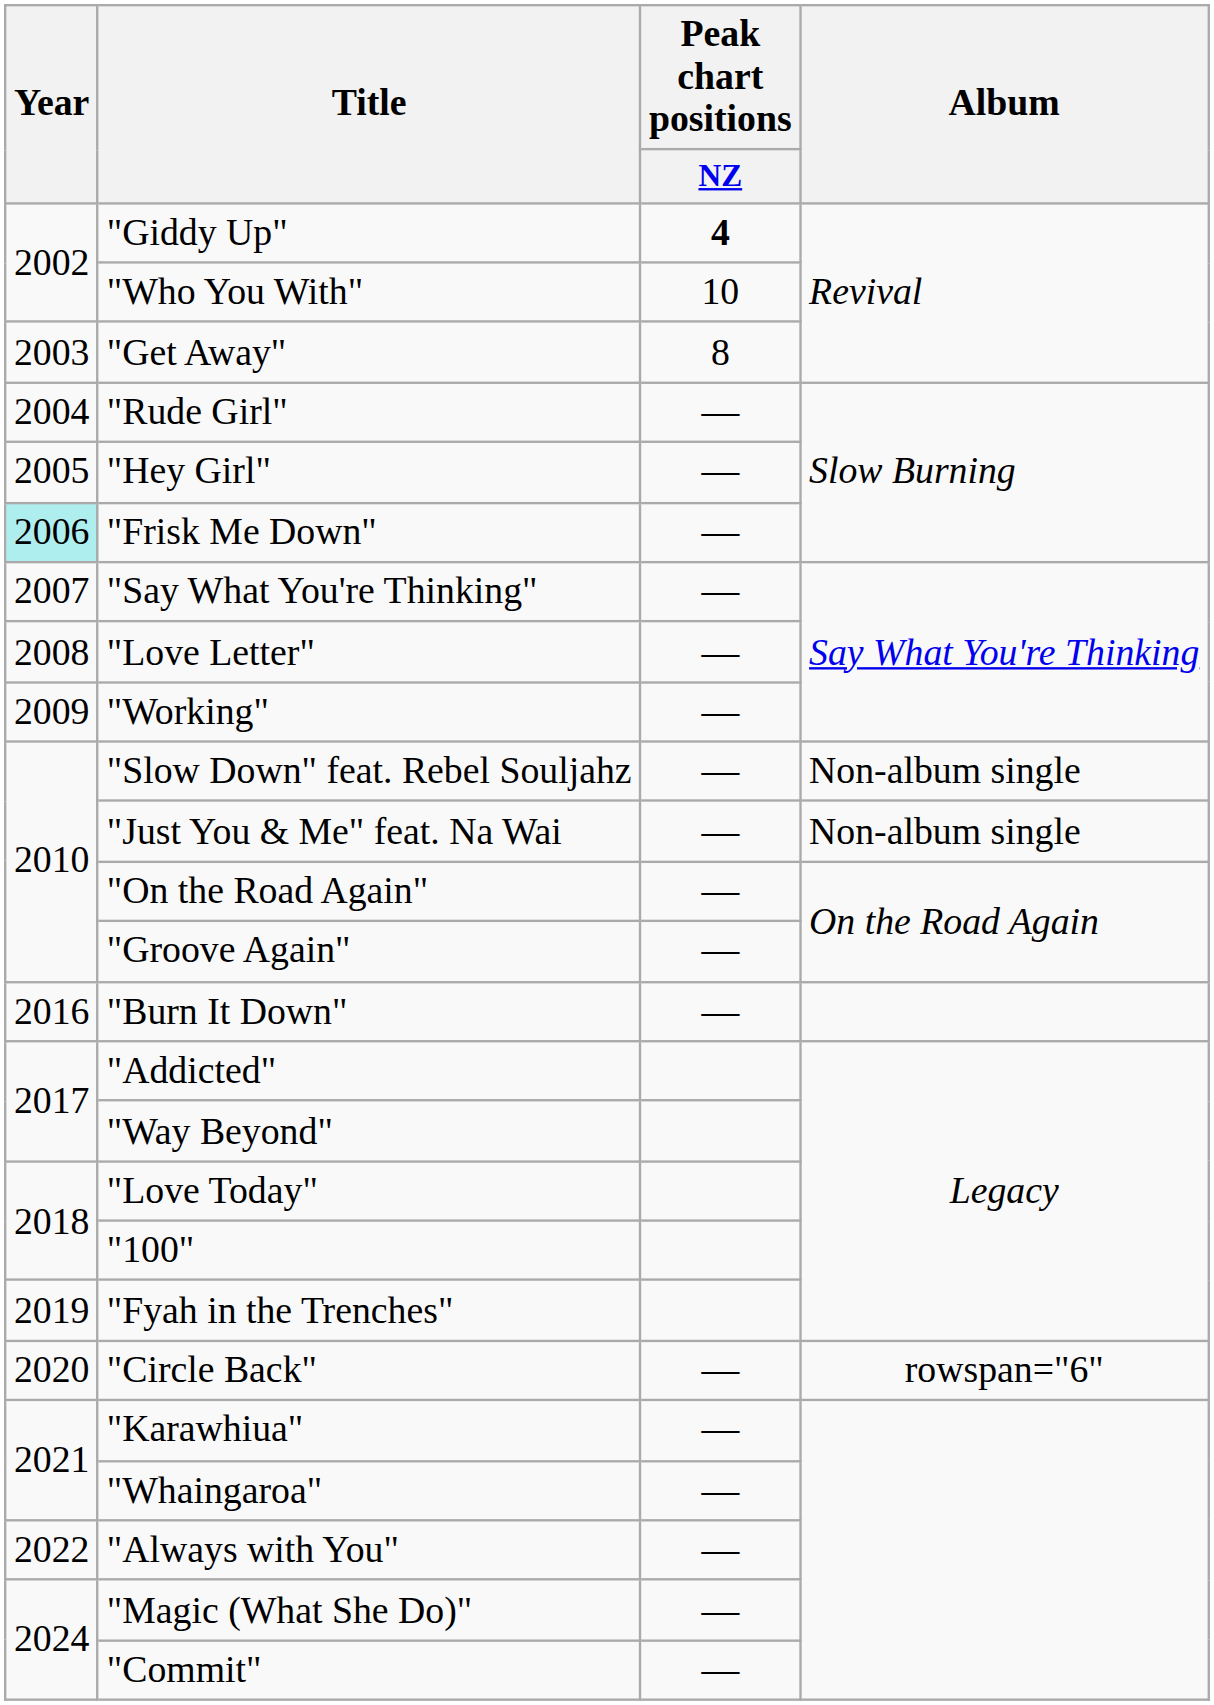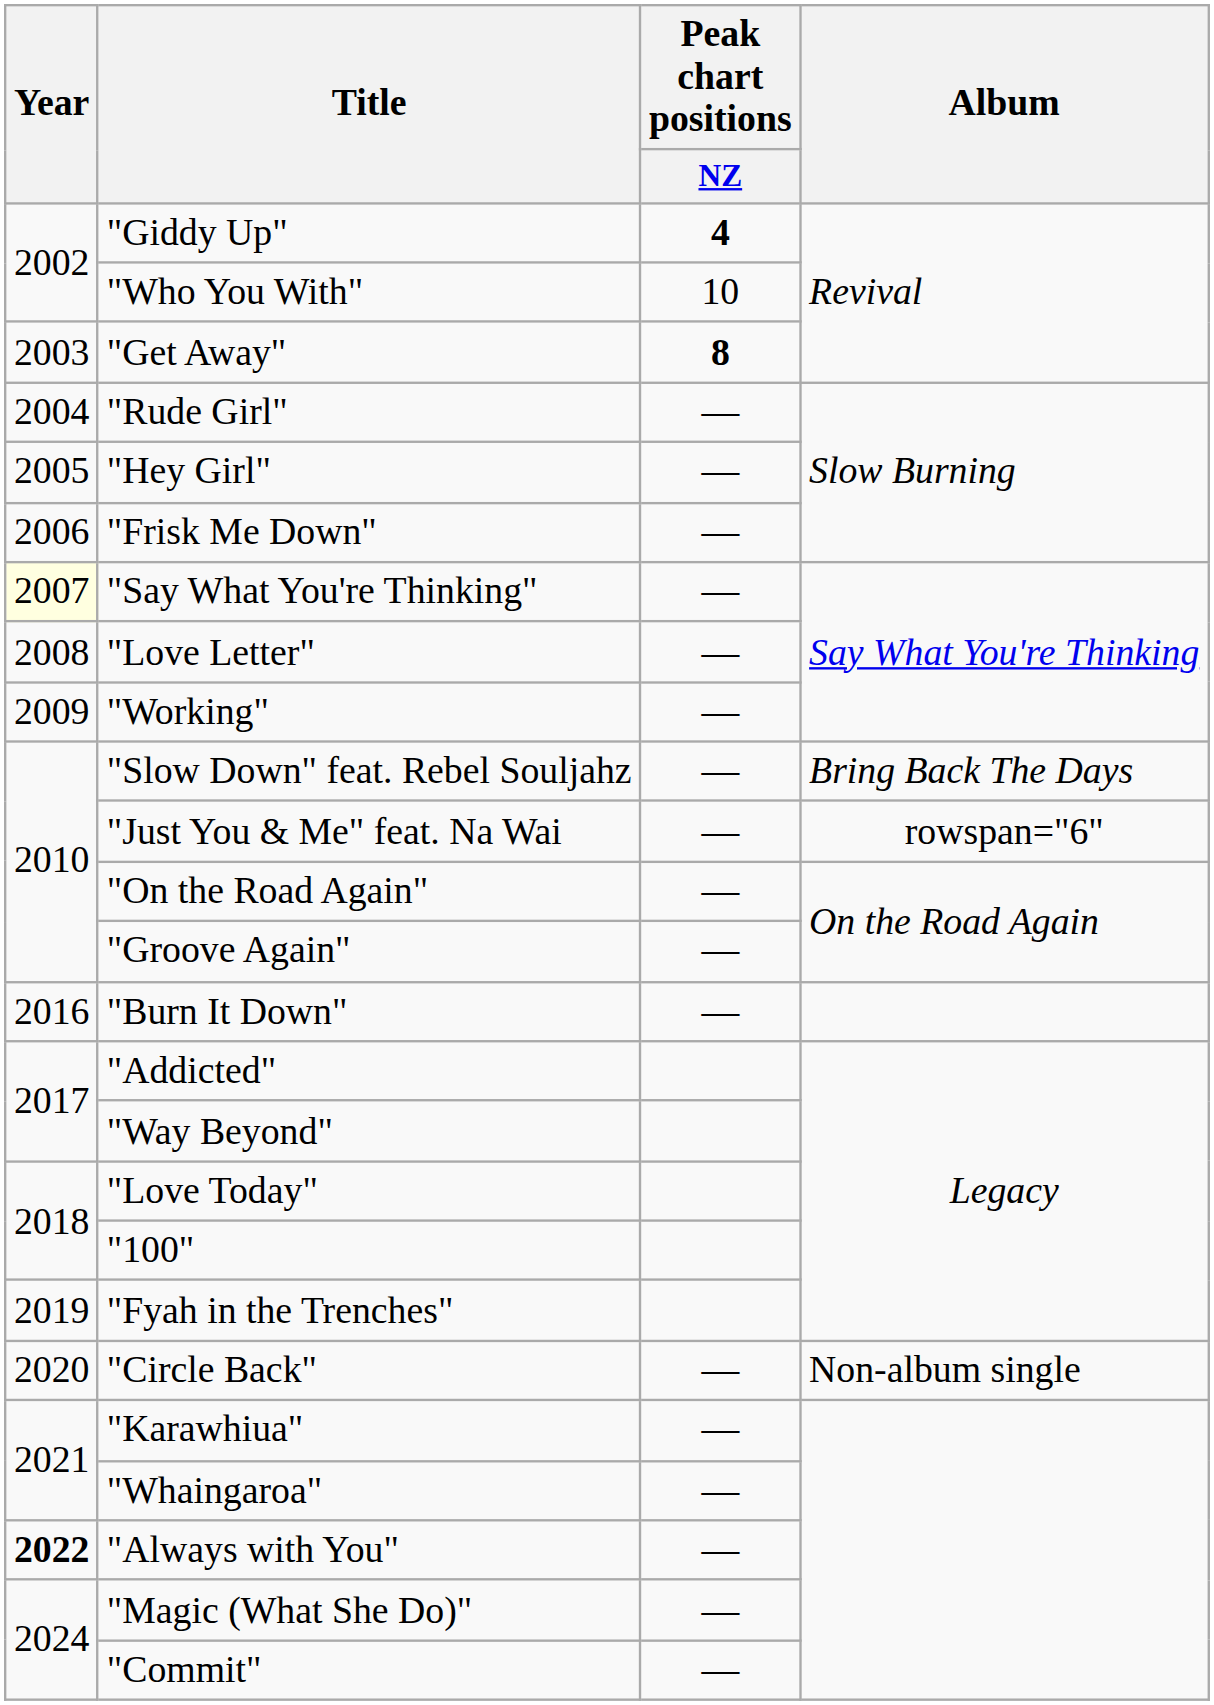(720, 351) normal -> (720, 351) bold
(52, 531) paleturquoise background -> (52, 531) no background
(52, 591) no background -> (52, 591) lightyellow background
(945, 770) Non-album single -> (971, 770) Bring Back The Days
(945, 830) Non-album single -> (1004, 830) rowspan="6"
(1004, 1369) rowspan="6" -> (945, 1369) Non-album single
(52, 1549) normal -> (52, 1549) bold
